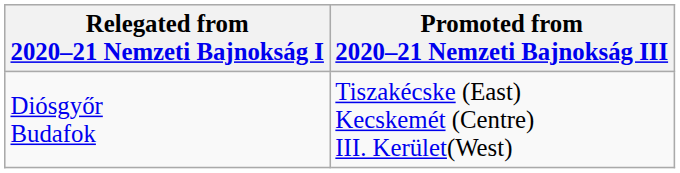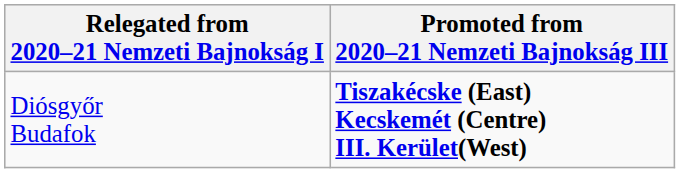(435, 119) normal -> (441, 119) bold
